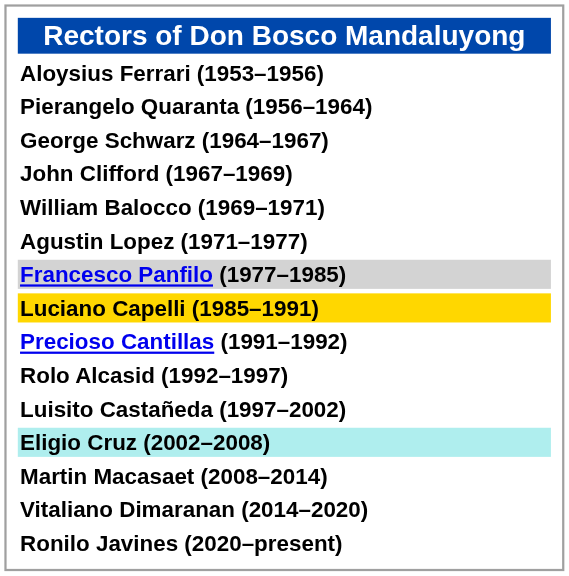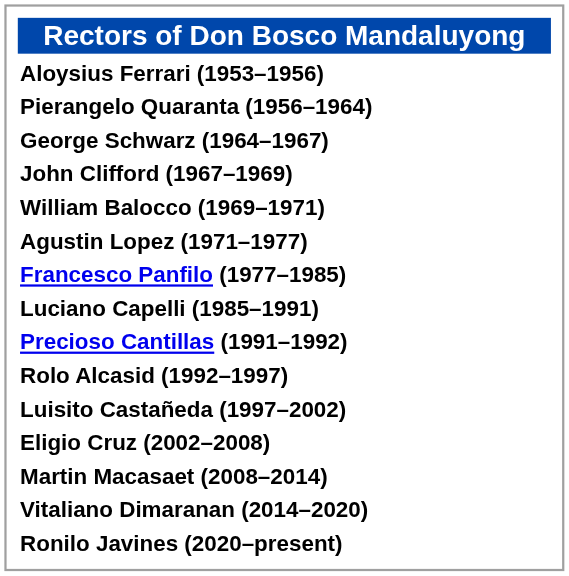(183, 274) lightgrey background -> (183, 274) no background
(169, 308) gold background -> (169, 308) no background
(145, 442) paleturquoise background -> (145, 442) no background
